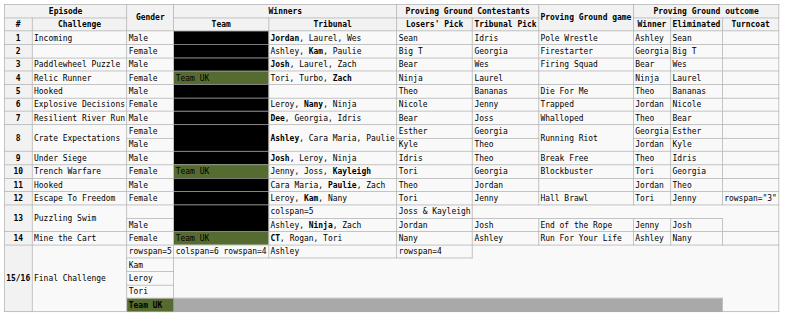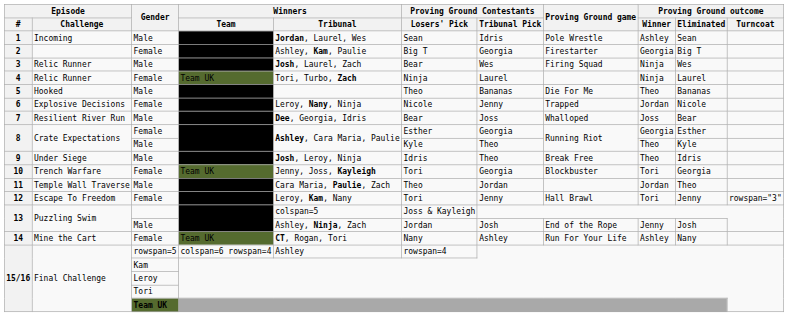(77, 64) Paddlewheel Puzzle -> (63, 64) Relic Runner
(645, 64) Bear -> (652, 64) Ninja
(645, 118) Theo -> (650, 118) Joss
(650, 144) Jordan -> (650, 144) Theo
(48, 184) Hooked -> (82, 184) Temple Wall Traverse
